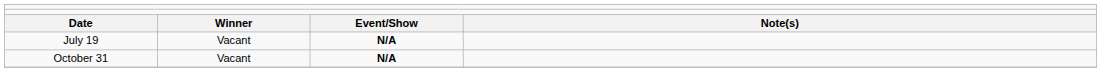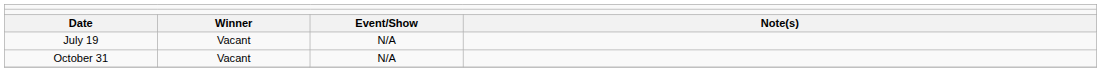(387, 40) bold -> (387, 40) normal
(387, 58) bold -> (387, 58) normal
